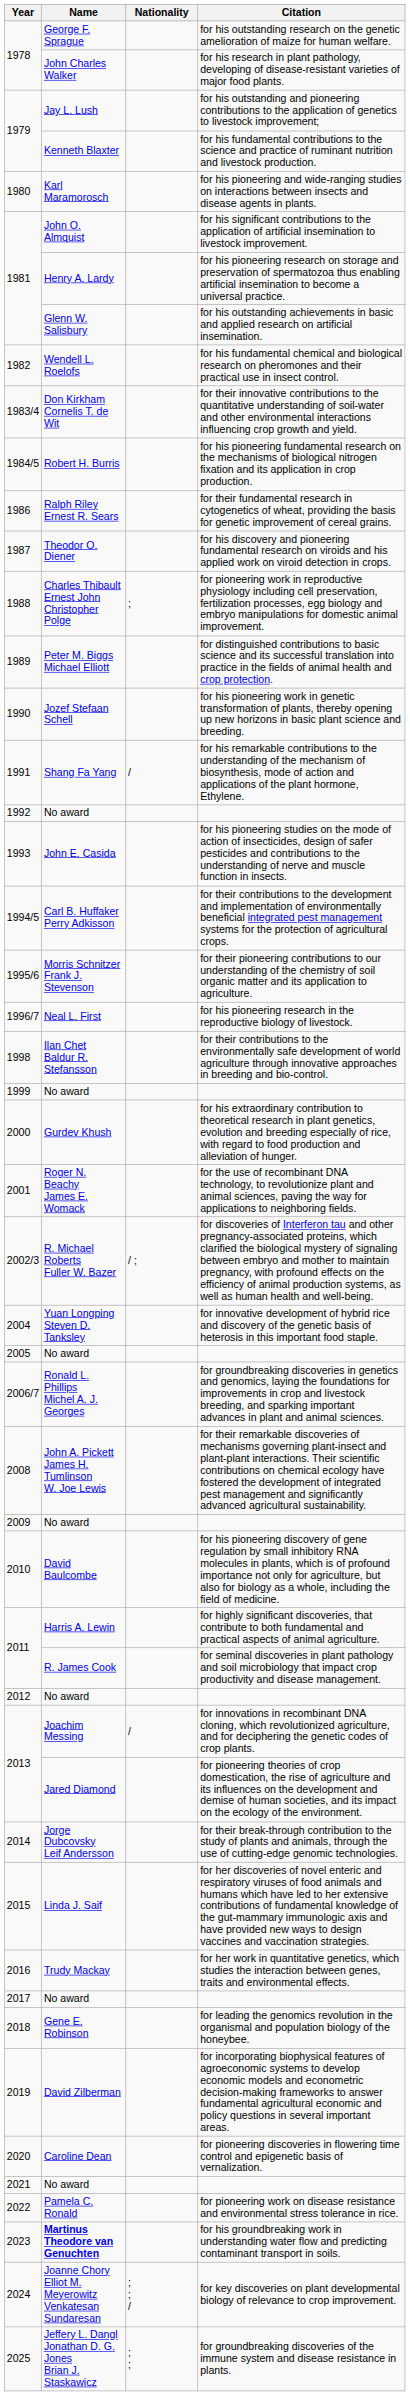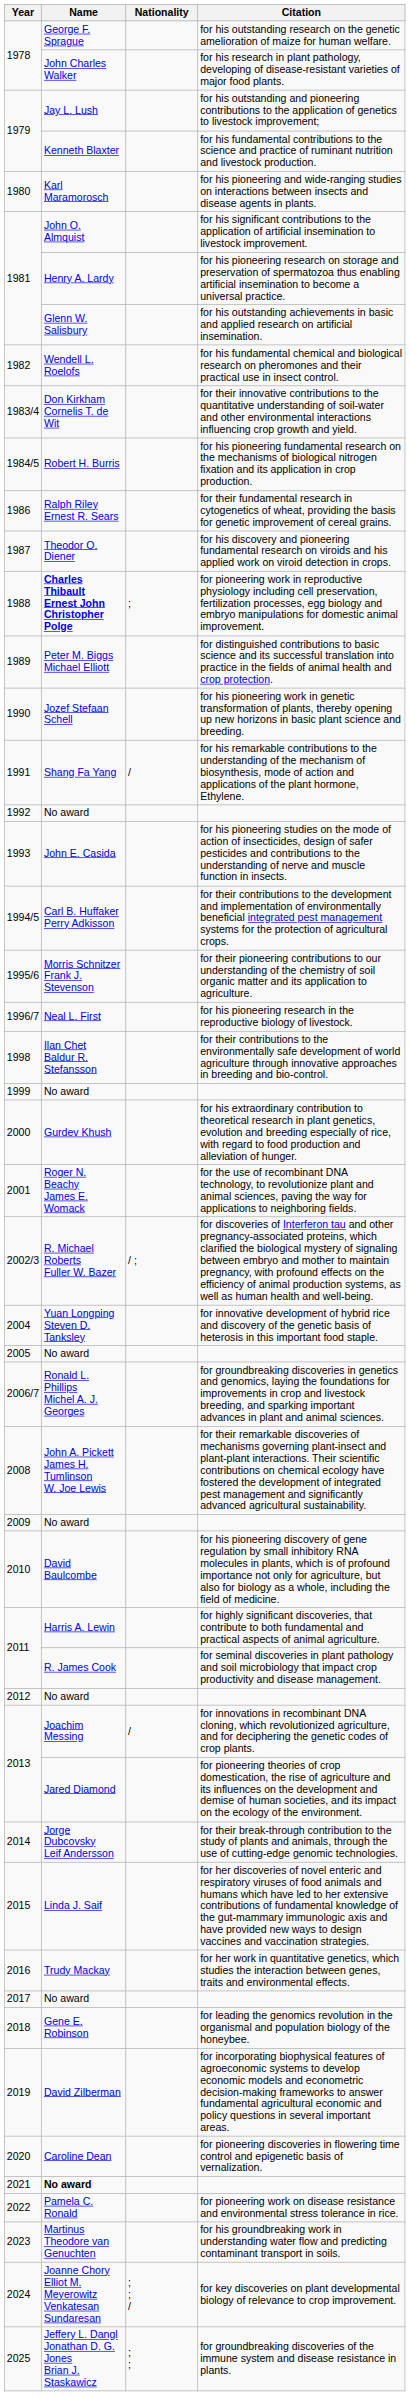(82, 603) normal -> (74, 603) bold
(67, 2185) normal -> (68, 2185) bold
(79, 2242) bold -> (77, 2242) normal
